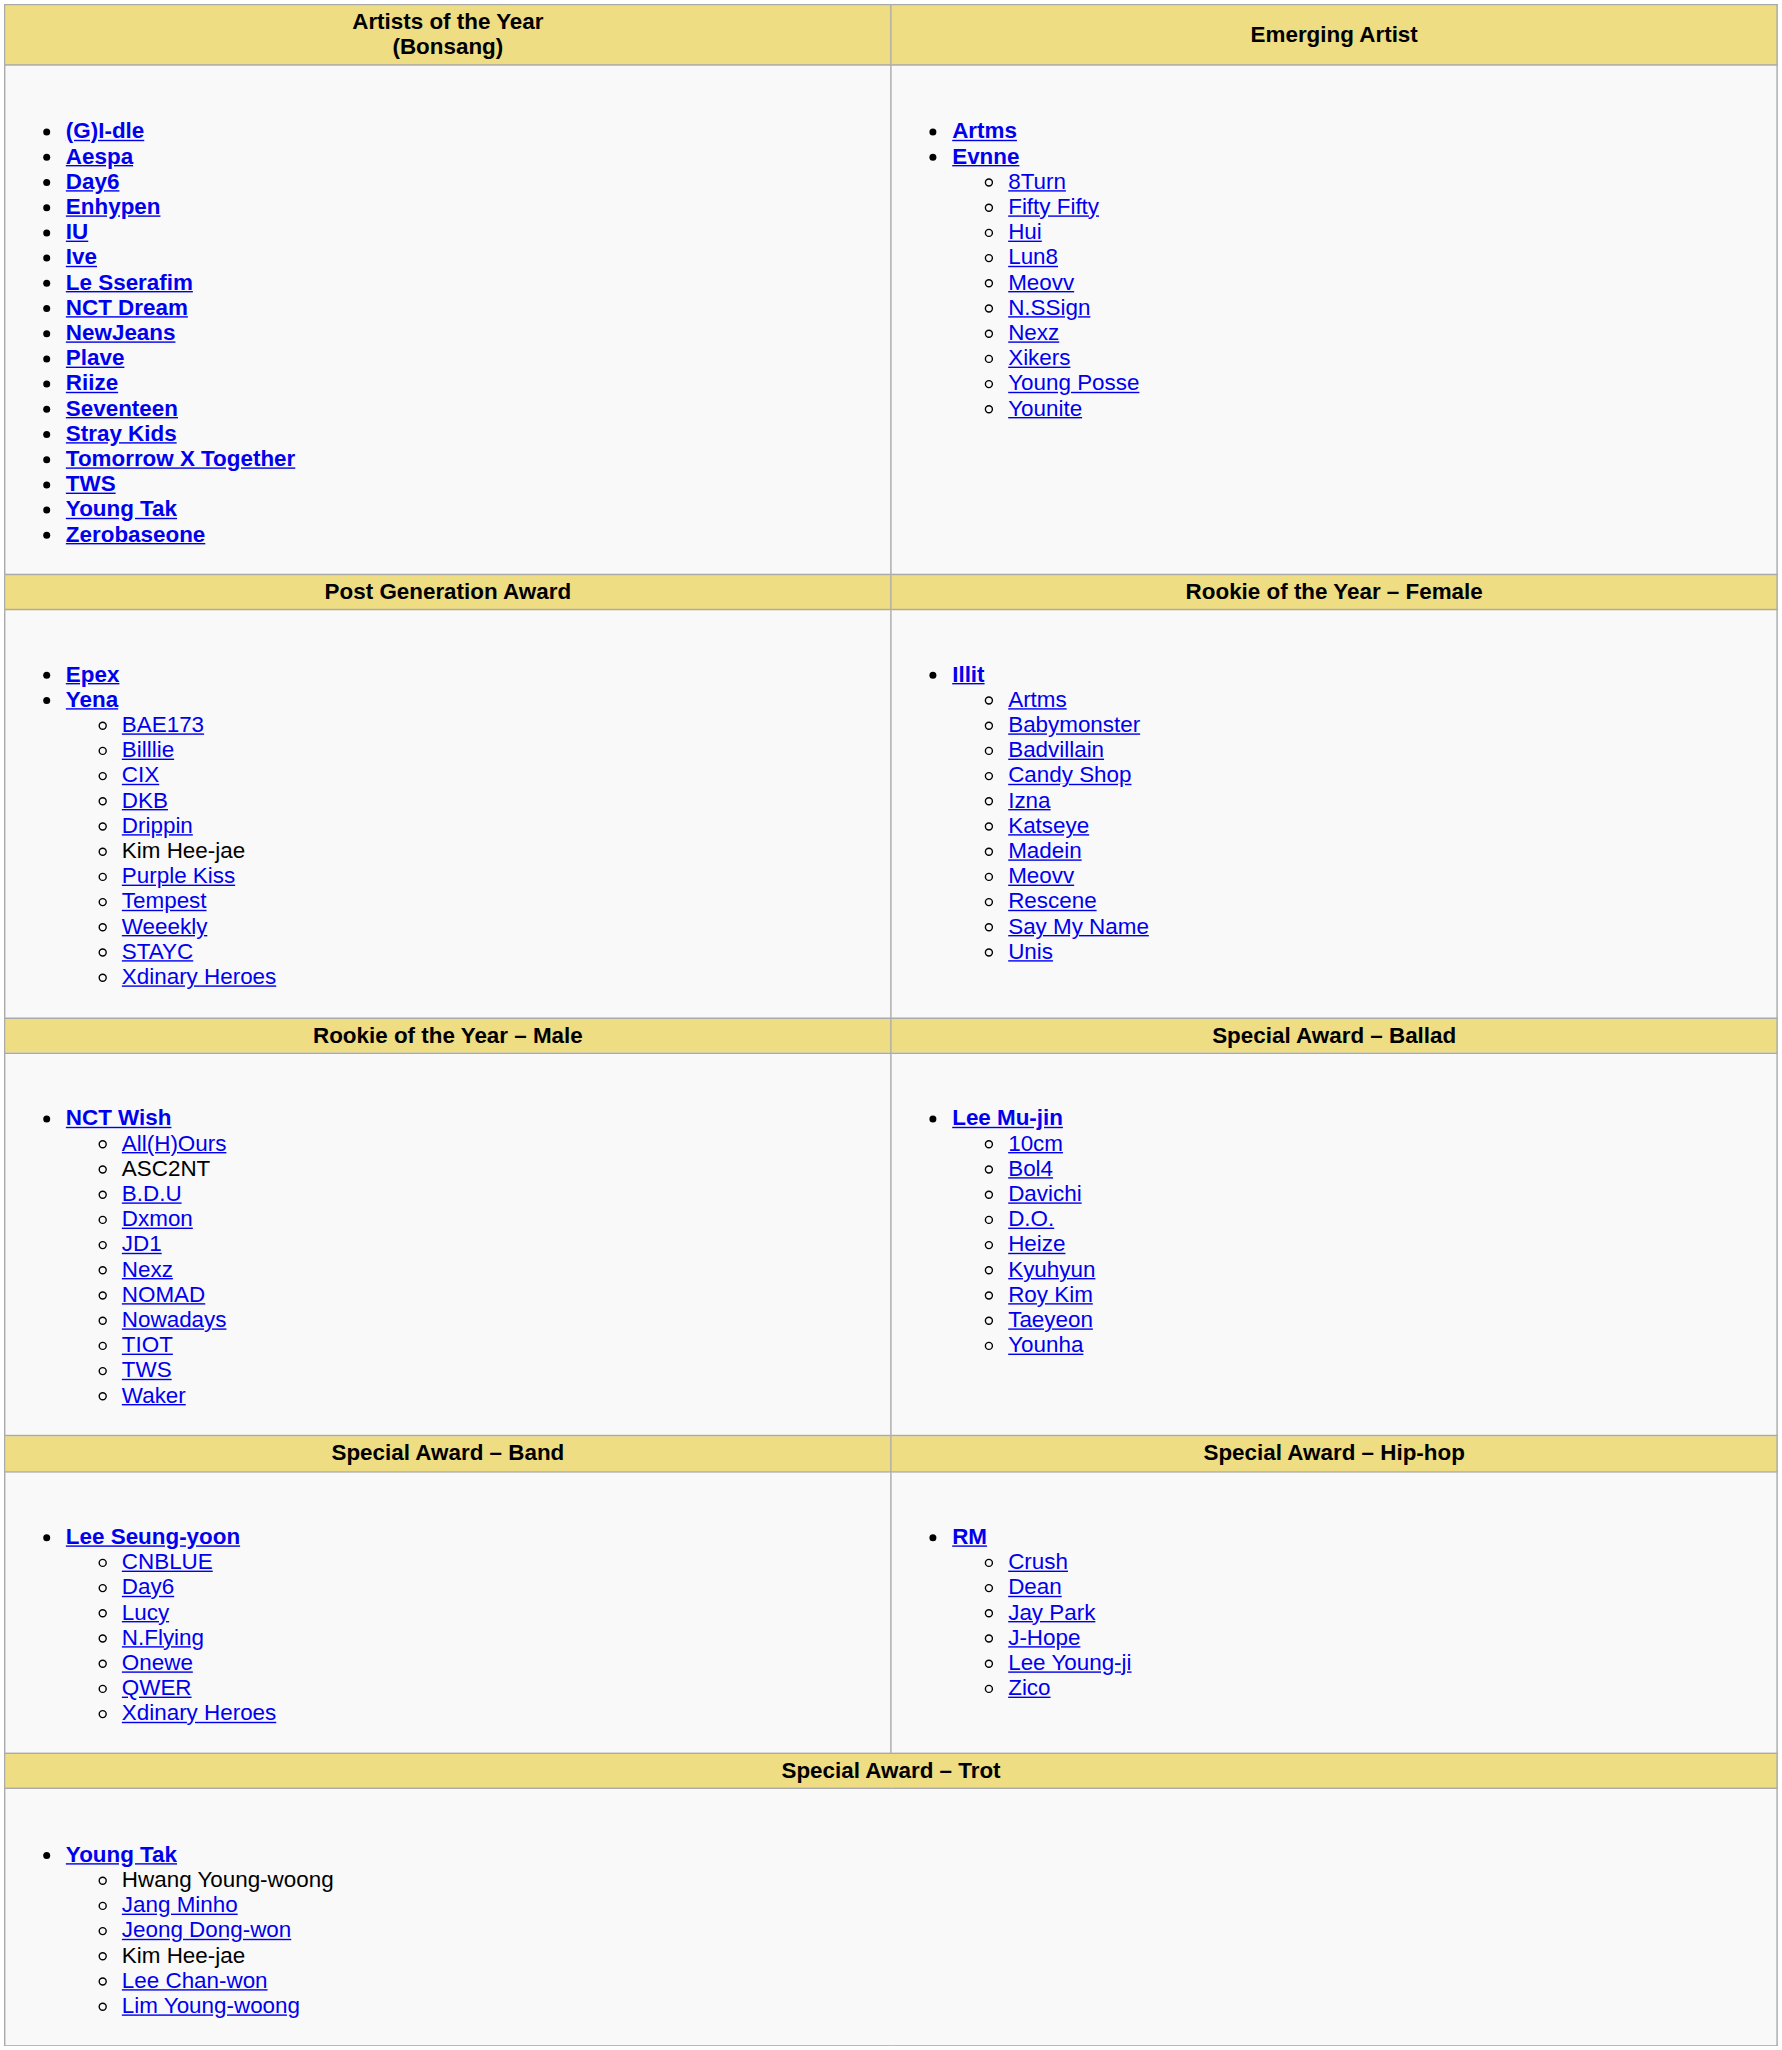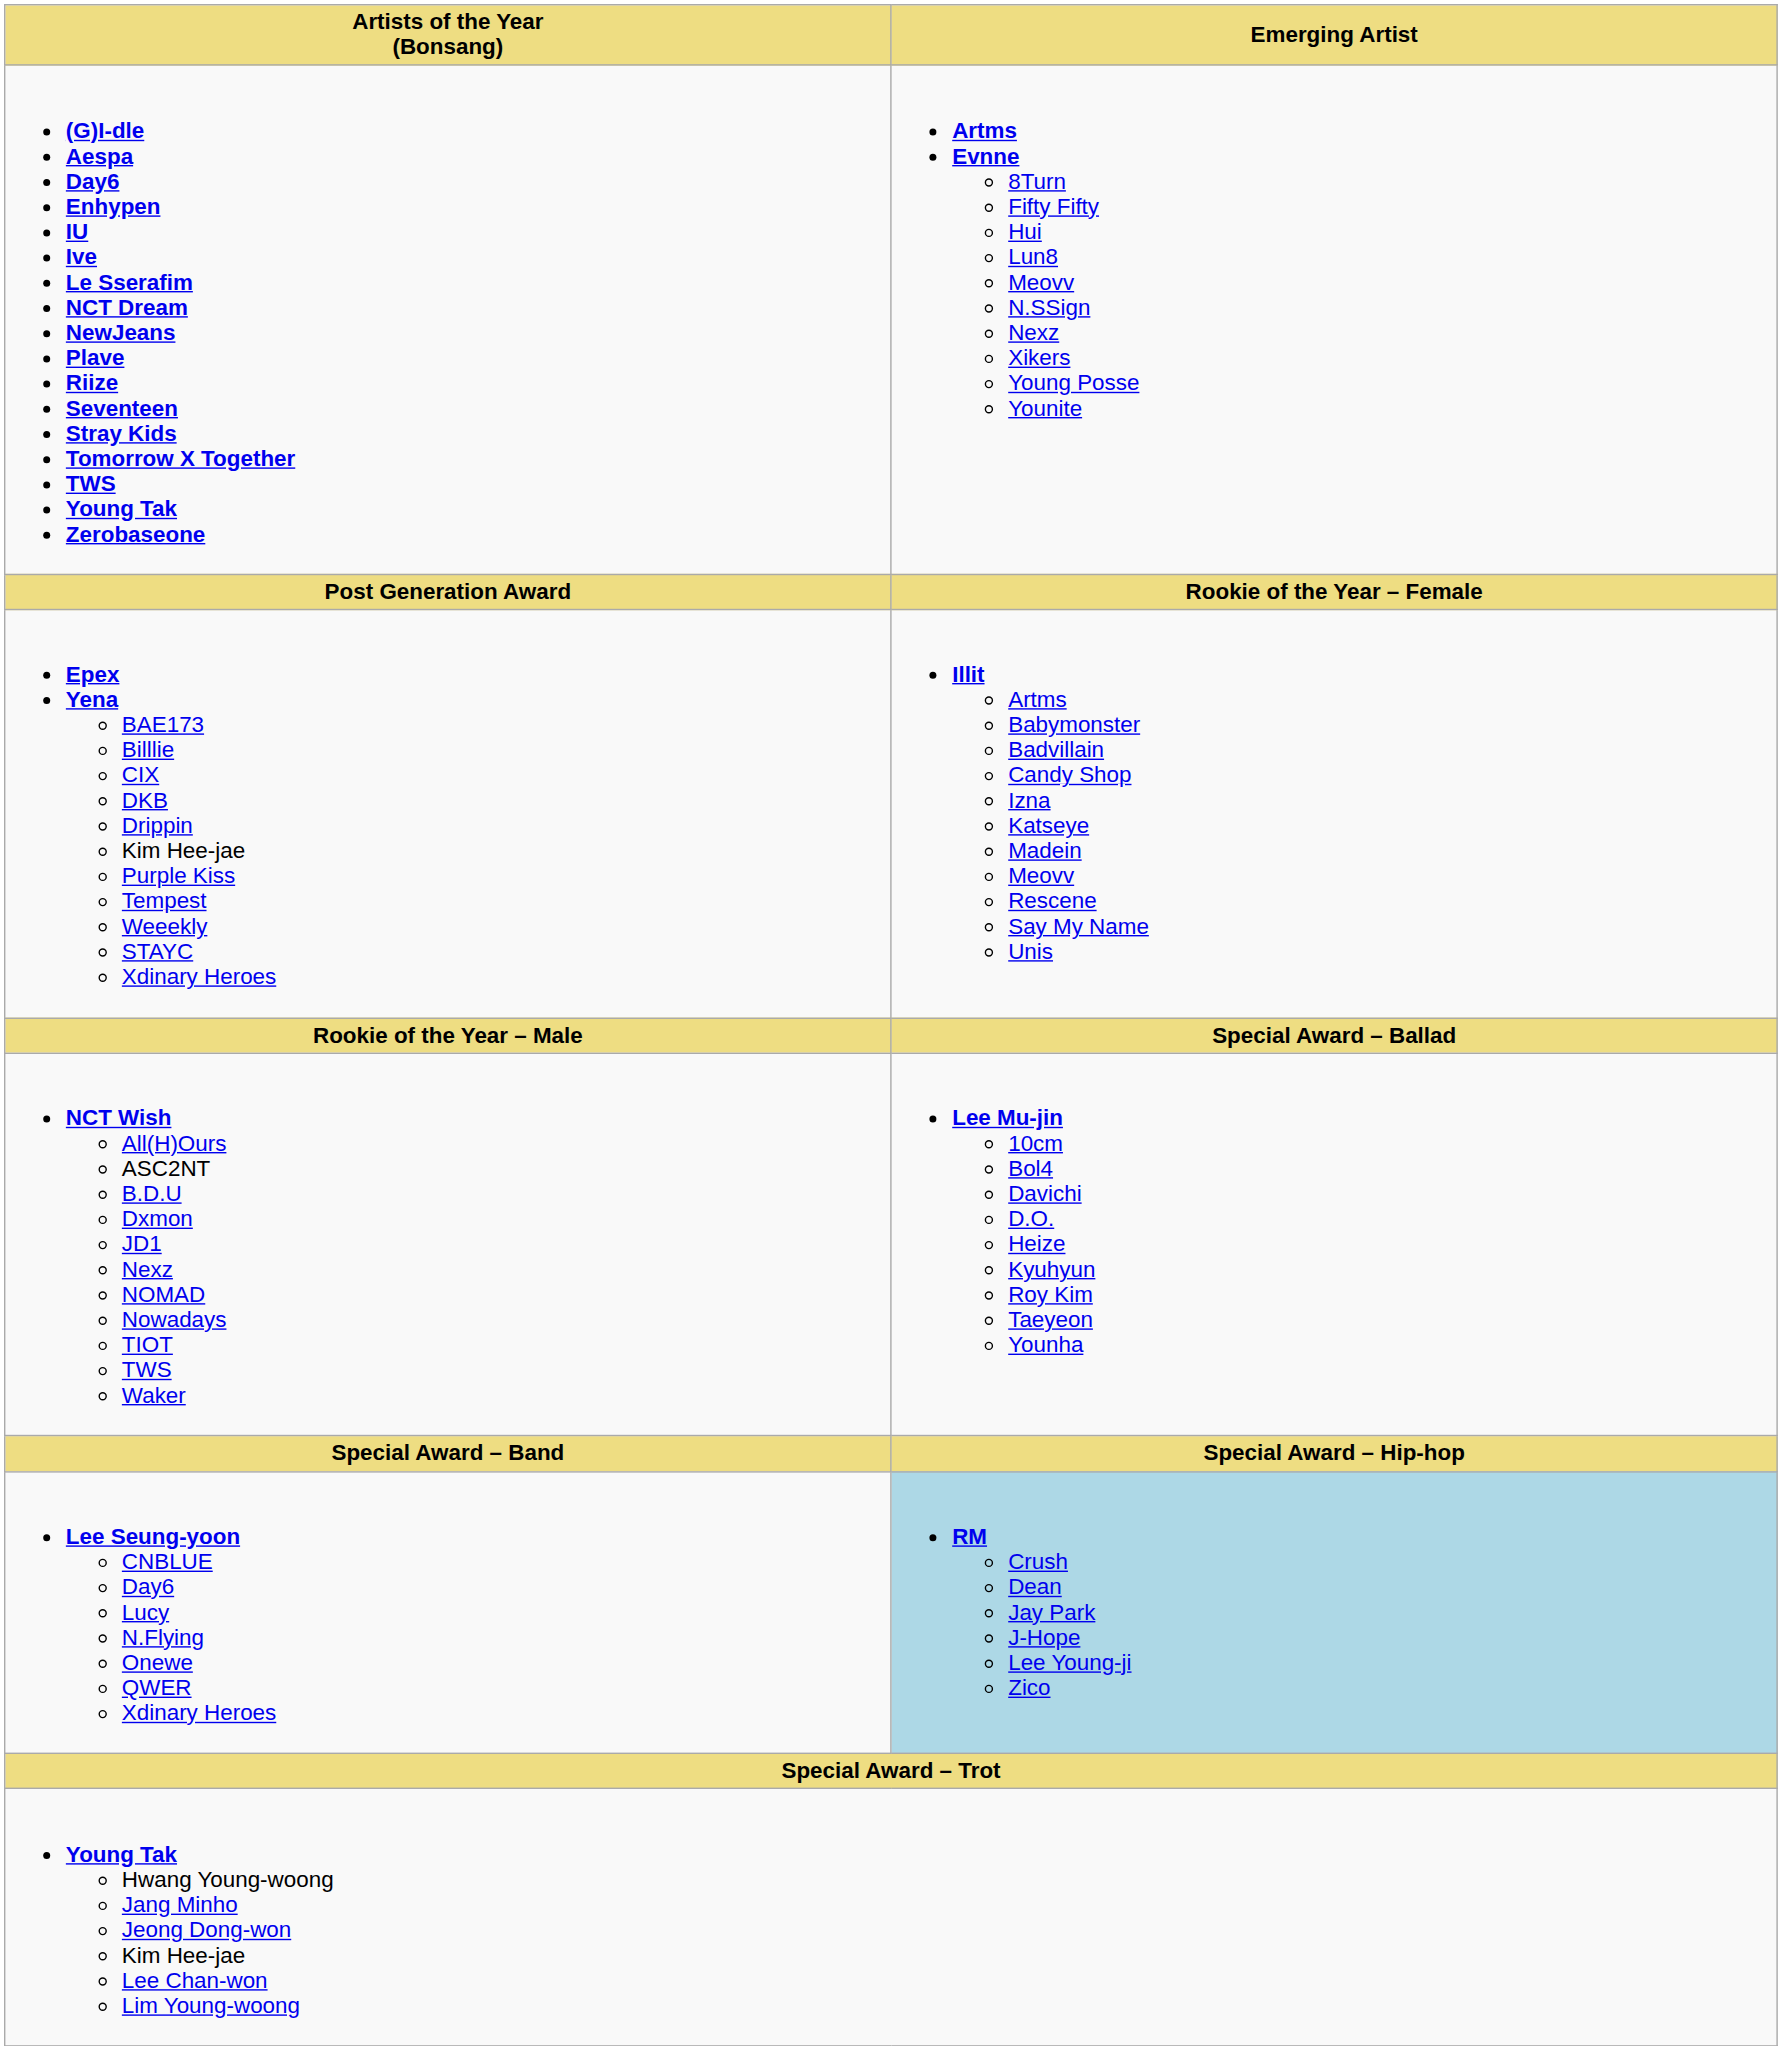(1334, 1612) no background -> (1334, 1612) lightblue background
